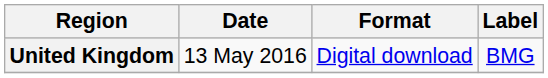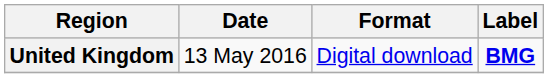(510, 55) normal -> (510, 55) bold
